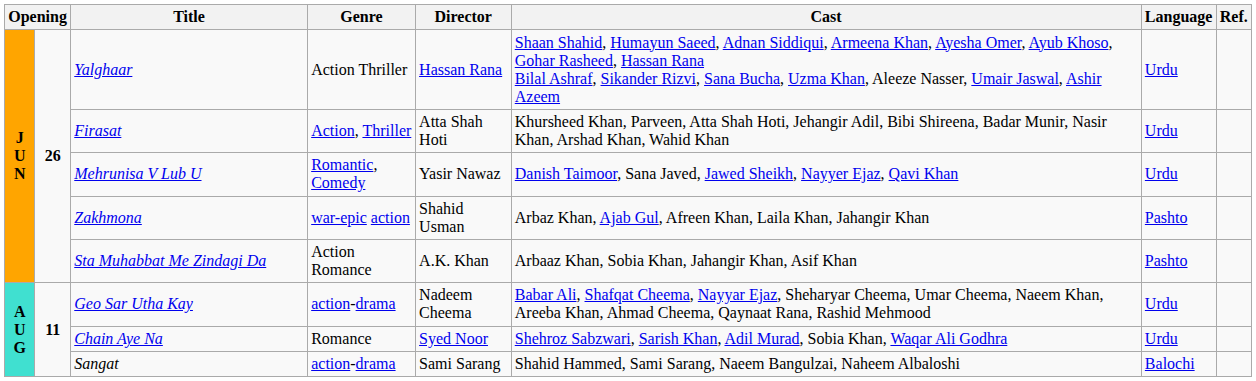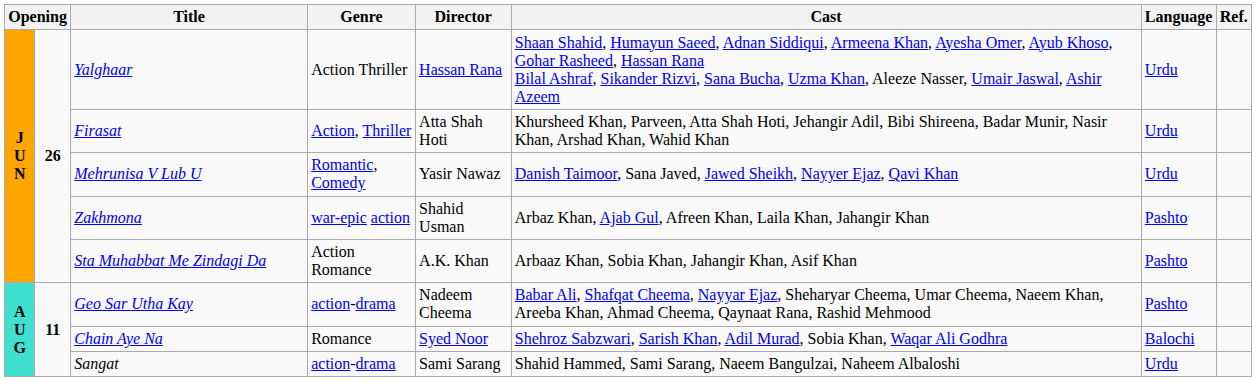(1161, 304) Urdu -> (1166, 304) Pashto
(1161, 338) Urdu -> (1170, 338) Balochi
(1170, 364) Balochi -> (1161, 364) Urdu
